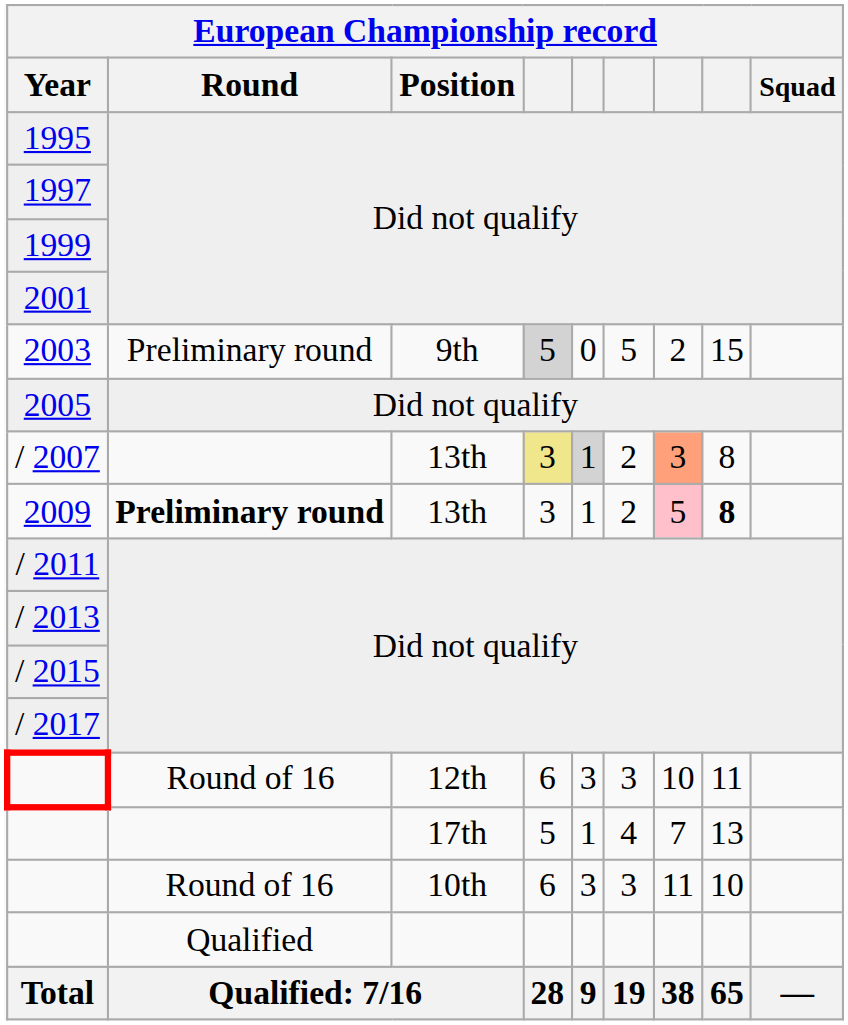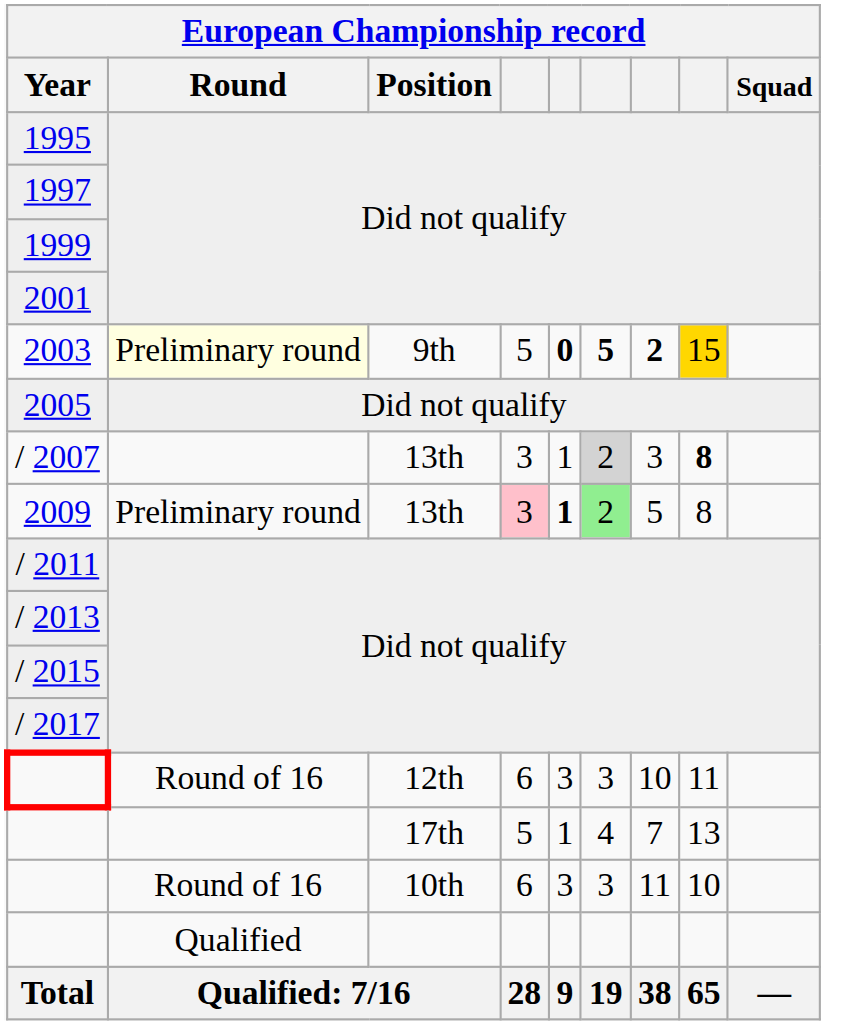(250, 350) no background -> (238, 350) lightyellow background
(547, 350) lightgrey background -> (524, 350) no background
(588, 350) normal -> (565, 350) bold
(629, 350) normal -> (606, 350) bold
(678, 350) normal -> (655, 350) bold
(727, 350) no background -> (704, 350) gold background
(547, 457) khaki background -> (524, 457) no background
(588, 457) lightgrey background -> (565, 457) no background
(629, 457) no background -> (606, 457) lightgrey background
(678, 457) lightsalmon background -> (655, 457) no background
(727, 457) normal -> (704, 457) bold
(250, 510) bold -> (238, 510) normal
(547, 510) no background -> (524, 510) pink background
(588, 510) normal -> (565, 510) bold
(629, 510) no background -> (606, 510) lightgreen background
(678, 510) pink background -> (655, 510) no background
(727, 510) bold -> (704, 510) normal
